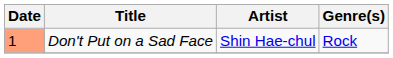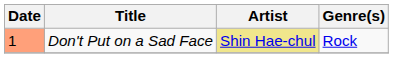(268, 40) no background -> (268, 40) khaki background
